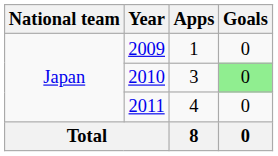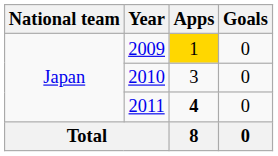(194, 48) no background -> (194, 48) gold background
(245, 77) lightgreen background -> (245, 77) no background
(194, 106) normal -> (194, 106) bold
